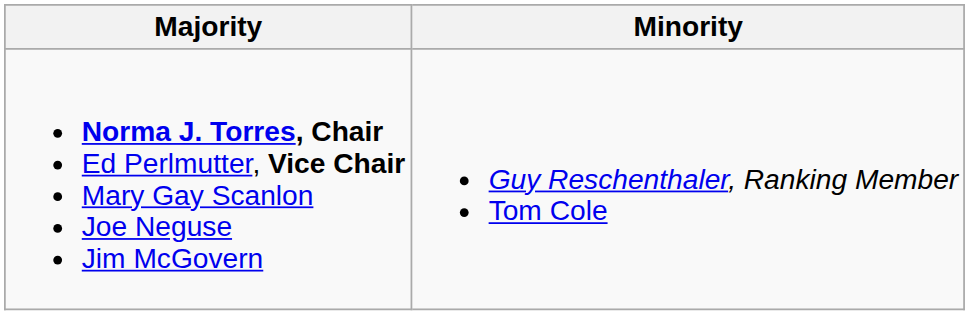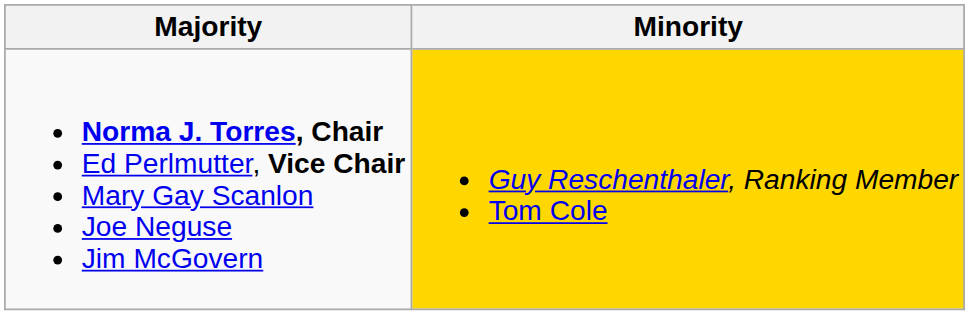(688, 195) no background -> (688, 195) gold background
